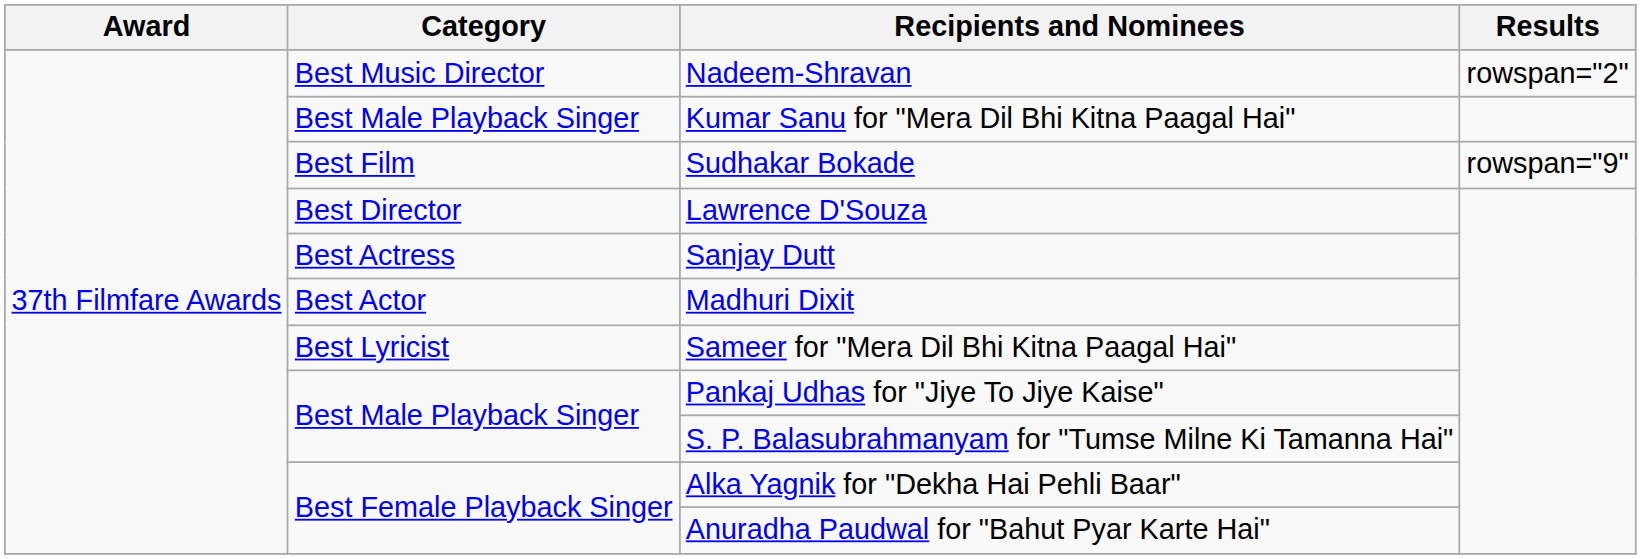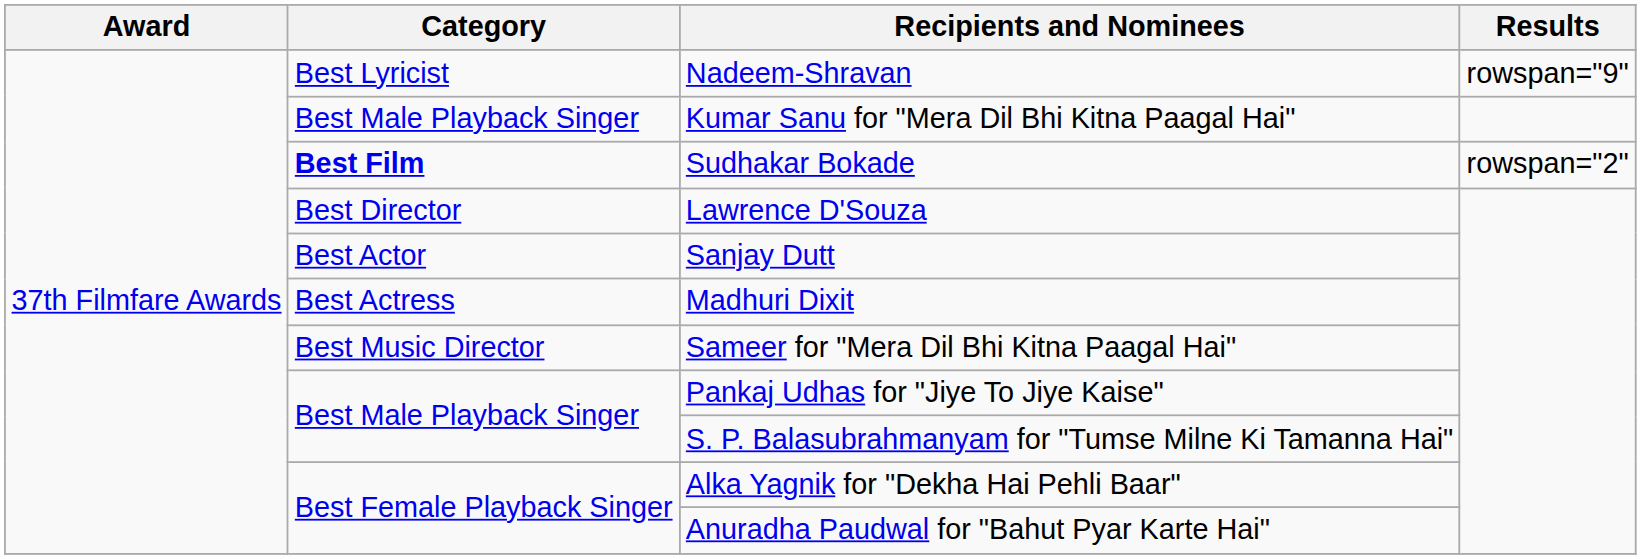(420, 73) Best Music Director -> (372, 73) Best Lyricist
(1548, 73) rowspan="2" -> (1548, 73) rowspan="9"
(355, 164) normal -> (360, 164) bold
(1548, 164) rowspan="9" -> (1548, 164) rowspan="2"
(375, 255) Best Actress -> (360, 255) Best Actor
(360, 301) Best Actor -> (375, 301) Best Actress
(372, 347) Best Lyricist -> (420, 347) Best Music Director
